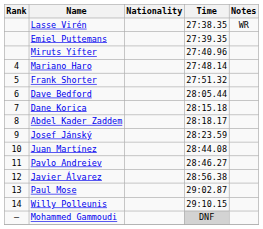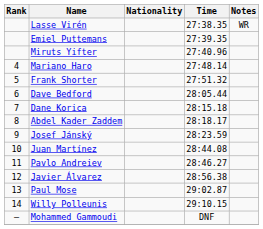(207, 218) lightgrey background -> (207, 218) no background
